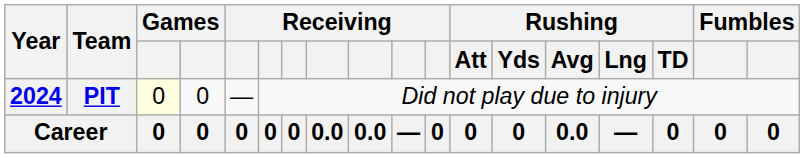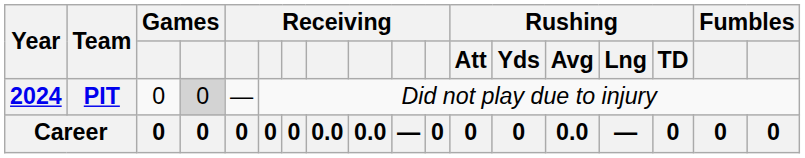(159, 96) lightyellow background -> (159, 96) no background
(203, 96) no background -> (203, 96) lightgrey background
